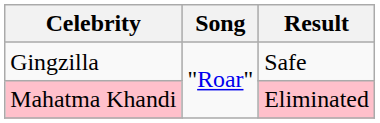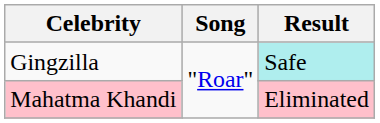(285, 61) no background -> (285, 61) paleturquoise background
